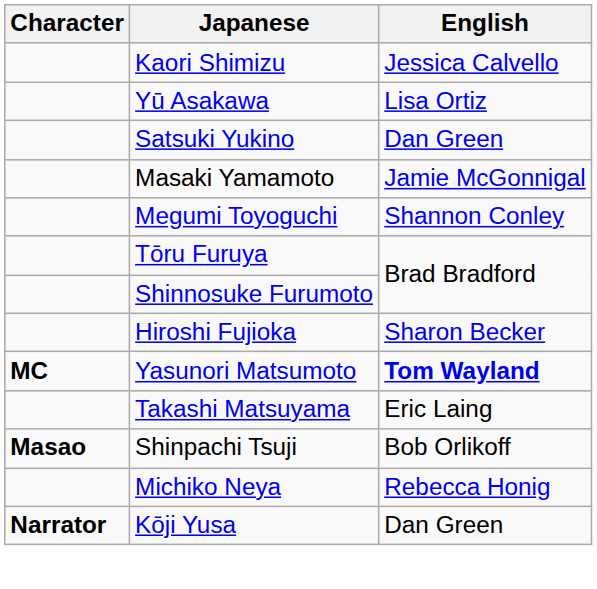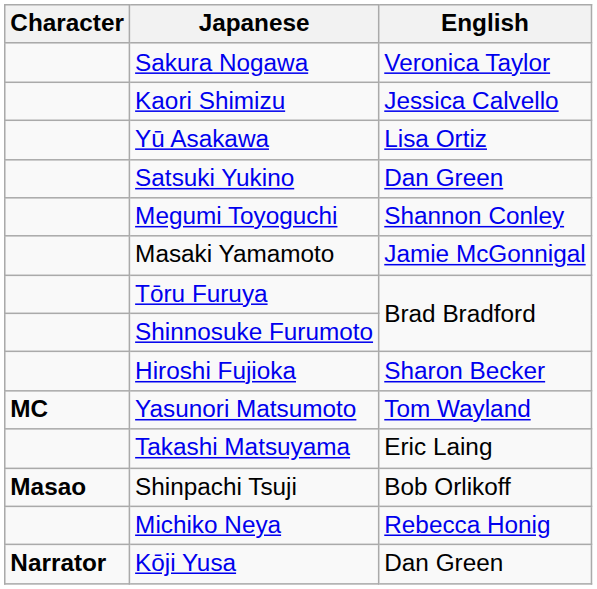+ row: (222, 62)
rows swapped: (236, 216) <-> (235, 178)
(462, 370) bold -> (457, 409) normal
